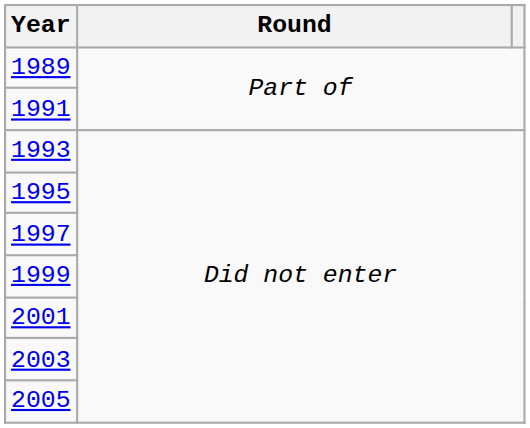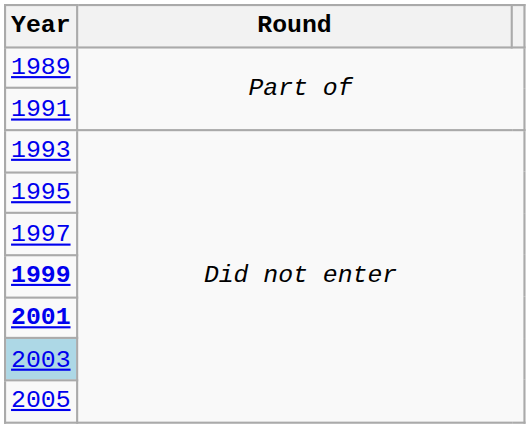(41, 276) normal -> (41, 276) bold
(41, 317) normal -> (41, 317) bold
(41, 359) no background -> (41, 359) lightblue background
